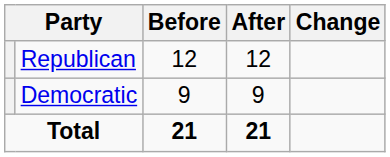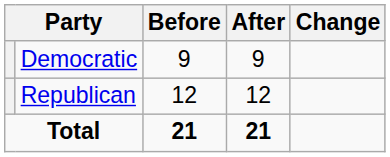rows swapped: (78, 59) <-> (79, 95)
